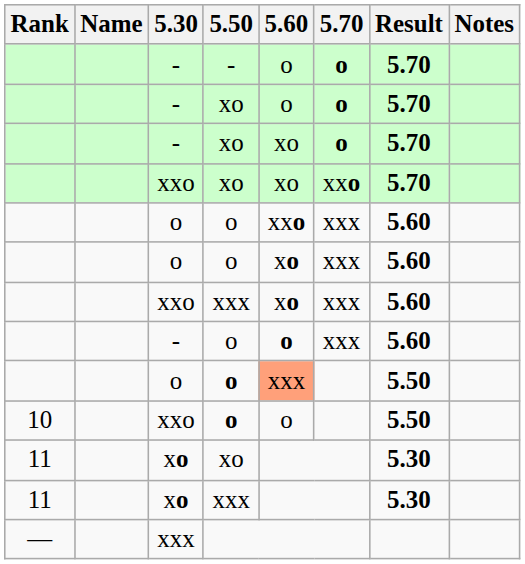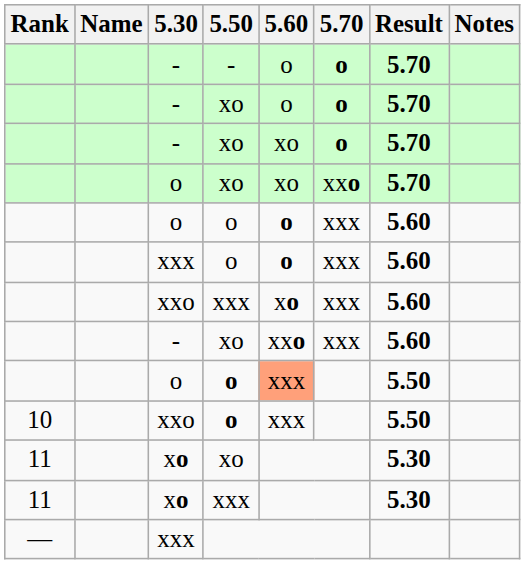(176, 182) xxo -> (176, 182) o
(286, 222) xxo -> (286, 222) o
(176, 261) o -> (176, 261) xxx
(286, 261) xo -> (286, 261) o
(231, 340) o -> (231, 340) xo
(286, 340) o -> (286, 340) xxo
(286, 420) o -> (286, 420) xxx
